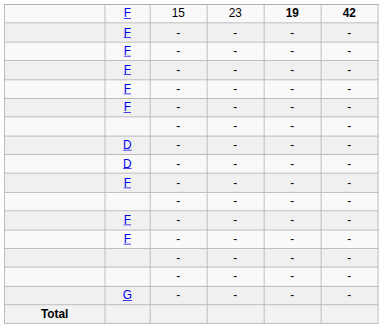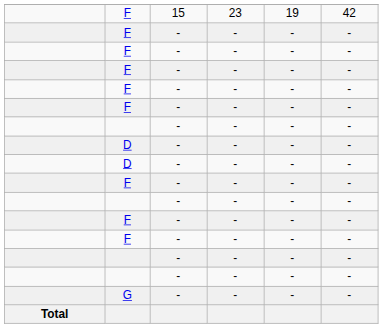(292, 13) bold -> (292, 13) normal
(349, 13) bold -> (349, 13) normal
